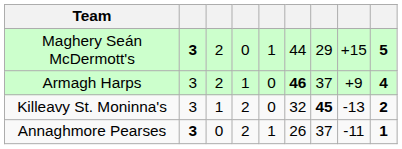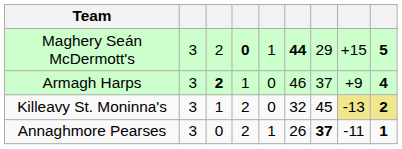(193, 49) bold -> (193, 49) normal
(245, 49) normal -> (245, 49) bold
(298, 49) normal -> (298, 49) bold
(219, 82) normal -> (219, 82) bold
(298, 82) bold -> (298, 82) normal
(324, 107) bold -> (324, 107) normal
(354, 107) no background -> (354, 107) khaki background
(384, 107) no background -> (384, 107) khaki background
(193, 131) bold -> (193, 131) normal
(324, 131) normal -> (324, 131) bold
